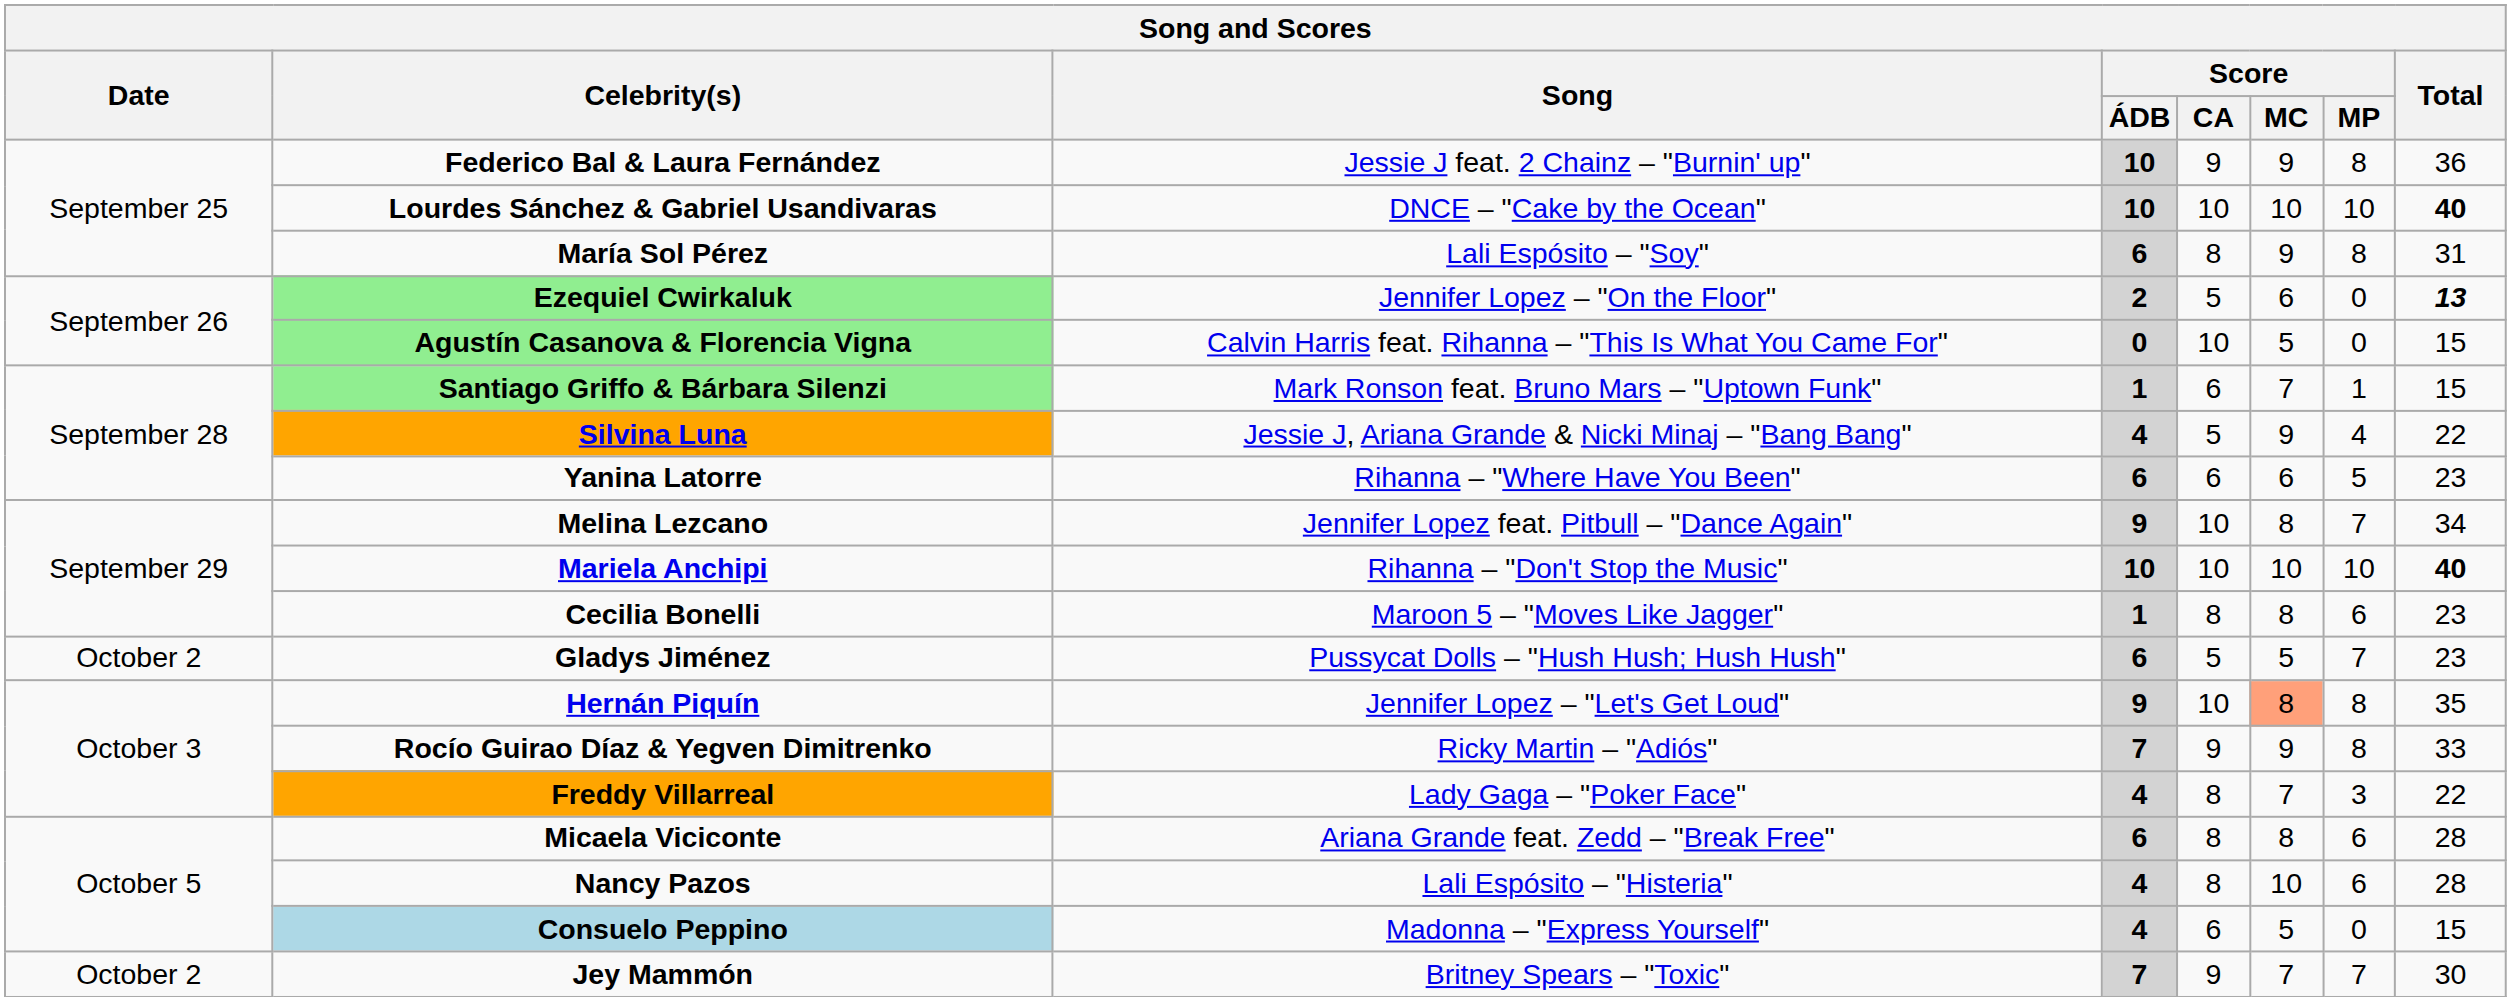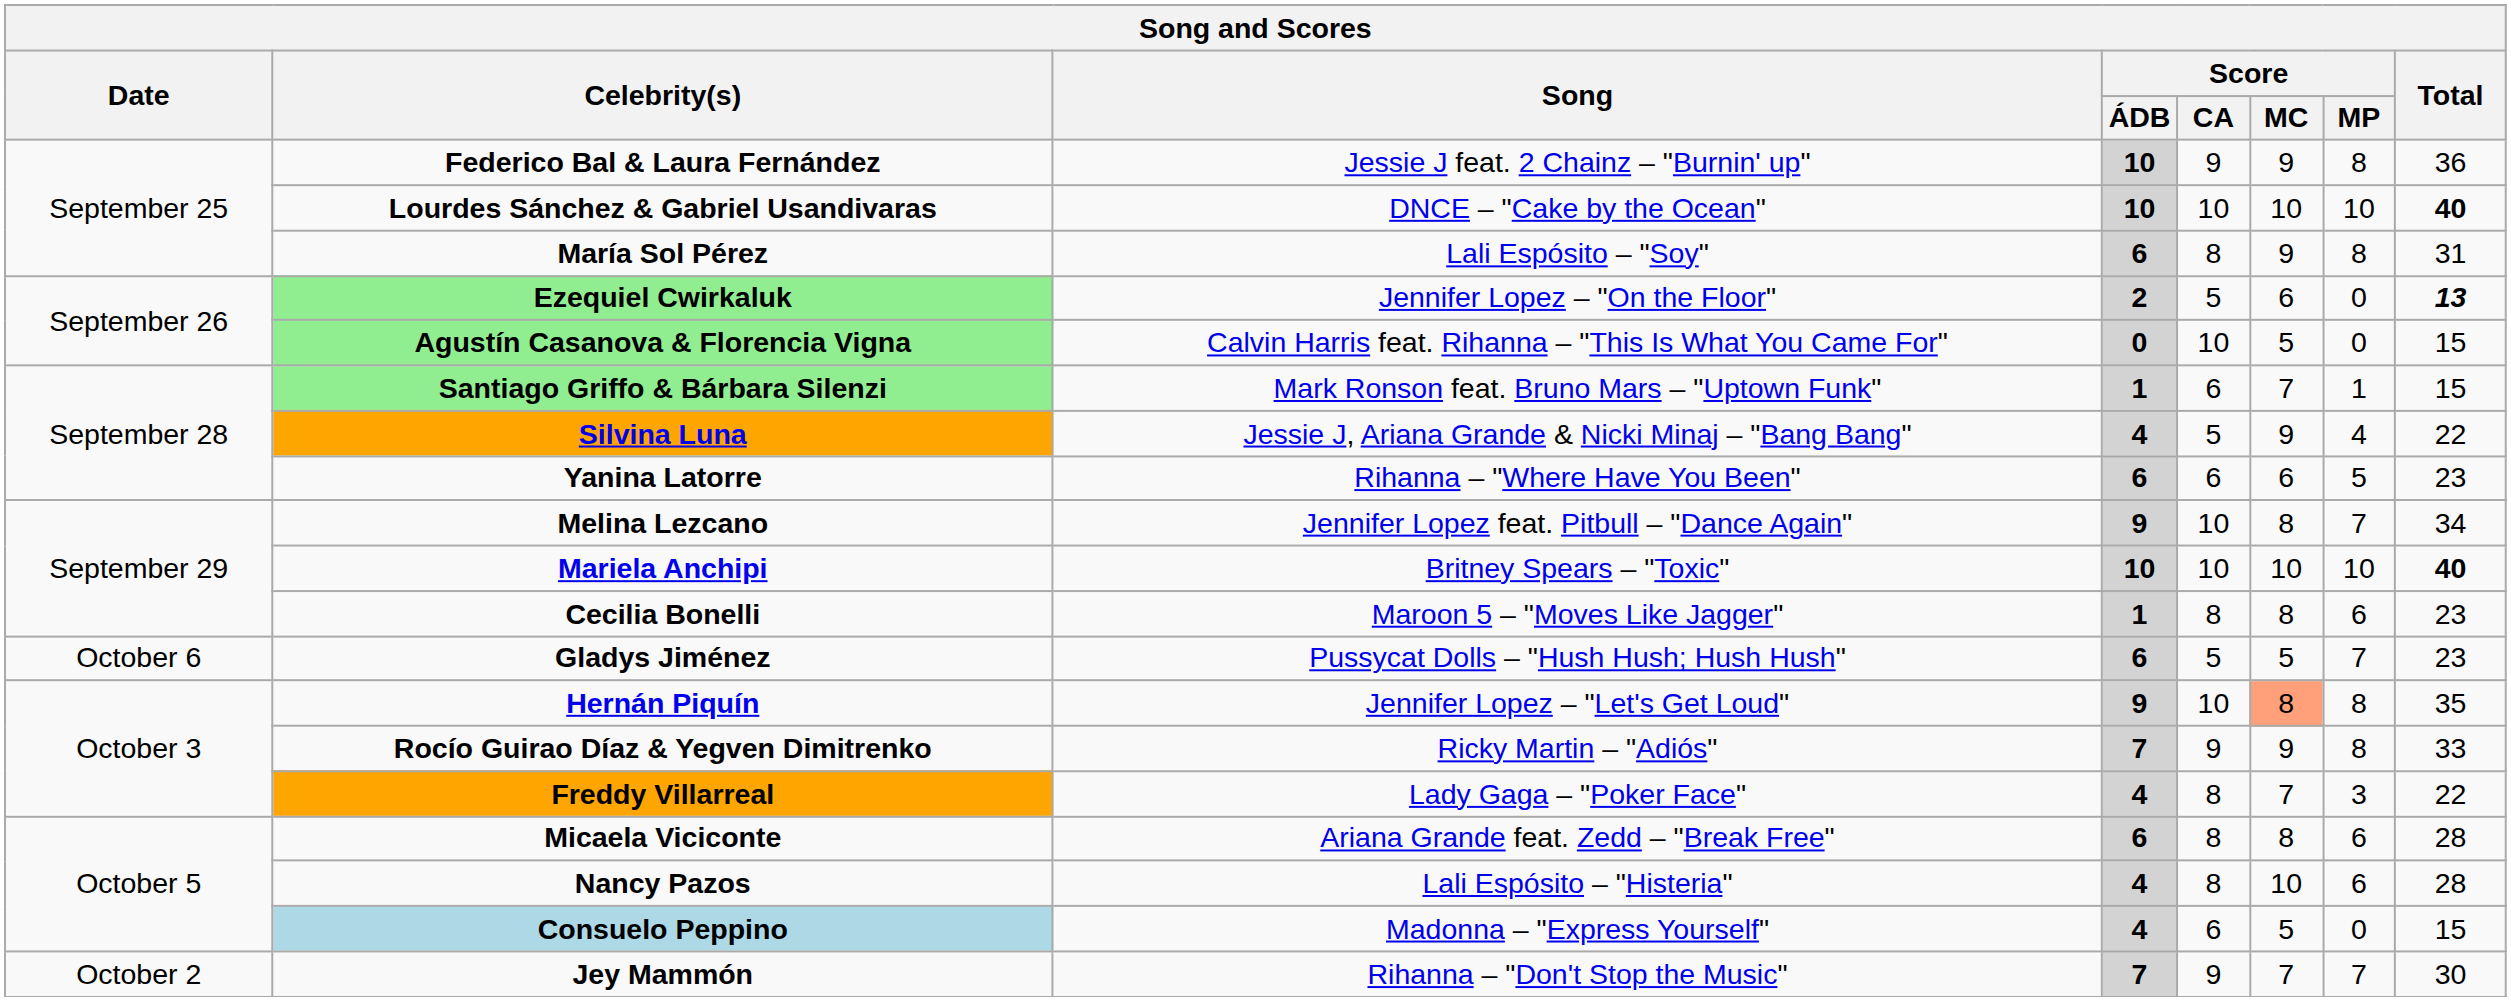(1578, 568) Rihanna – "Don't Stop the Music" -> (1578, 568) Britney Spears – "Toxic"
(139, 659) October 2 -> (139, 659) October 6
(1578, 974) Britney Spears – "Toxic" -> (1578, 974) Rihanna – "Don't Stop the Music"
